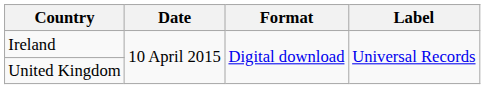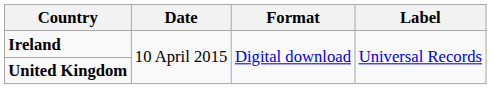(32, 44) normal -> (35, 44) bold
(65, 70) normal -> (68, 70) bold
